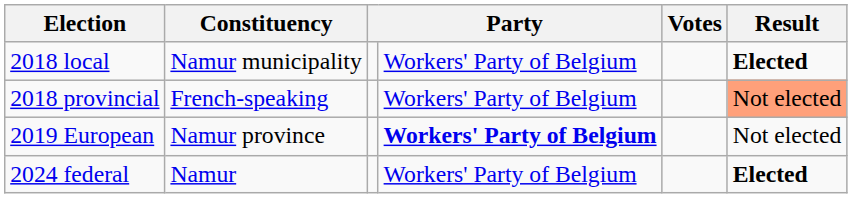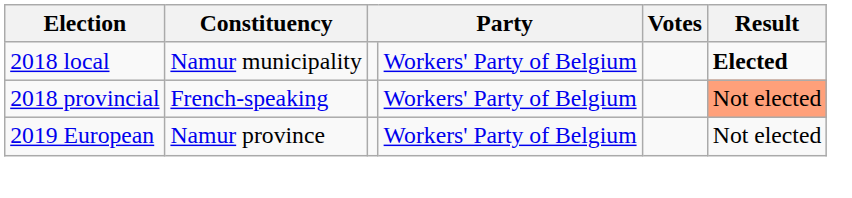(520, 135) bold -> (510, 135) normal
- row: (70, 173)
